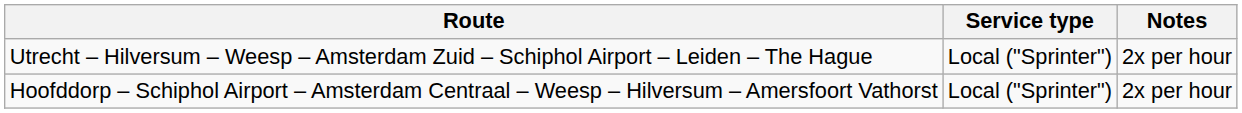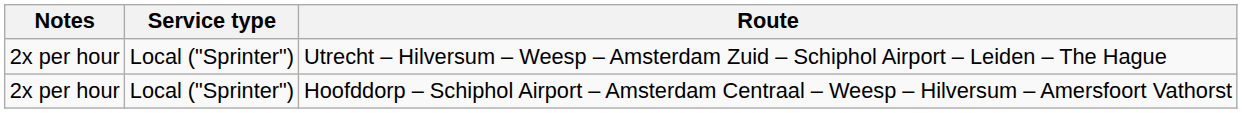columns swapped: (474, 21) <-> (1177, 21)
